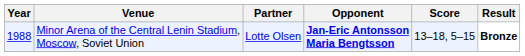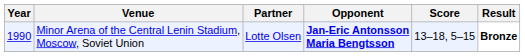(19, 37) 1988 -> (19, 37) 1990
